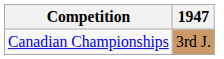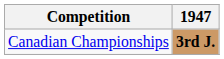(193, 41) normal -> (196, 41) bold
